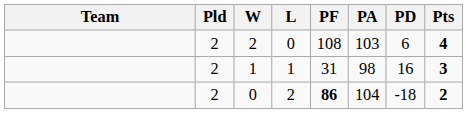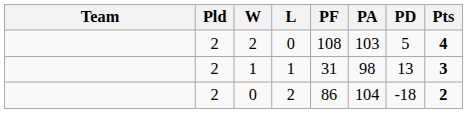(405, 43) 6 -> (405, 43) 5
(405, 69) 16 -> (405, 69) 13
(329, 95) bold -> (329, 95) normal
